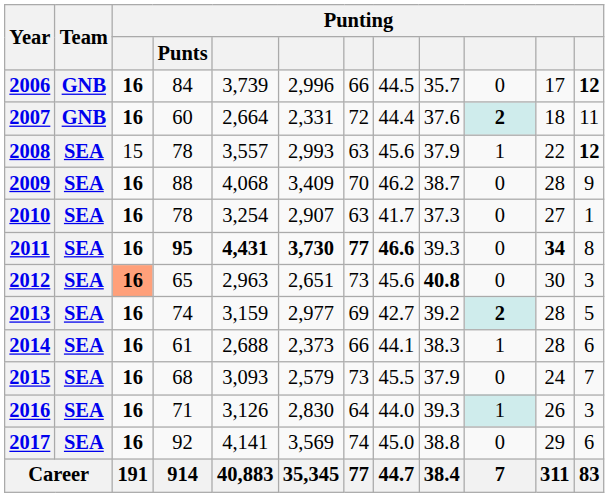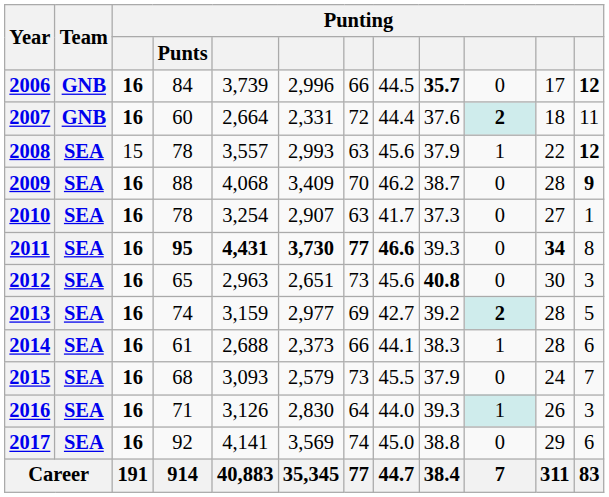(442, 85) normal -> (442, 85) bold
(589, 183) normal -> (589, 183) bold
(133, 280) lightsalmon background -> (133, 280) no background
